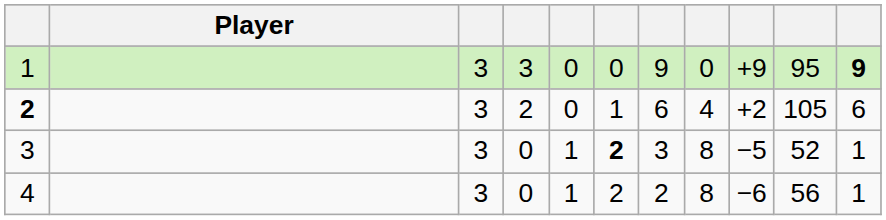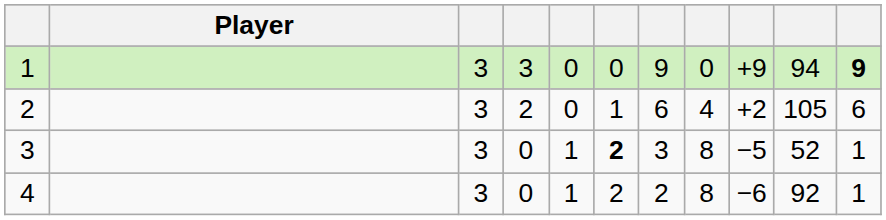(805, 67) 95 -> (805, 67) 94
(27, 109) bold -> (27, 109) normal
(805, 192) 56 -> (805, 192) 92
